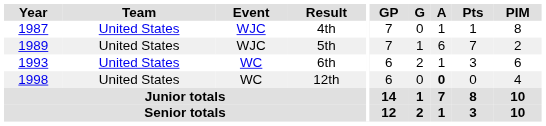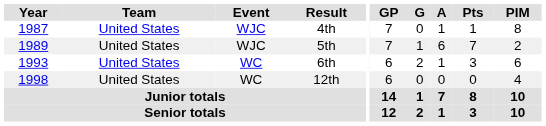(441, 79) bold -> (441, 79) normal
